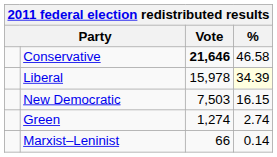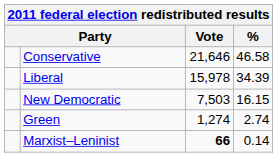(210, 57) bold -> (210, 57) normal
(253, 78) lightyellow background -> (253, 78) no background
(223, 141) normal -> (223, 141) bold
